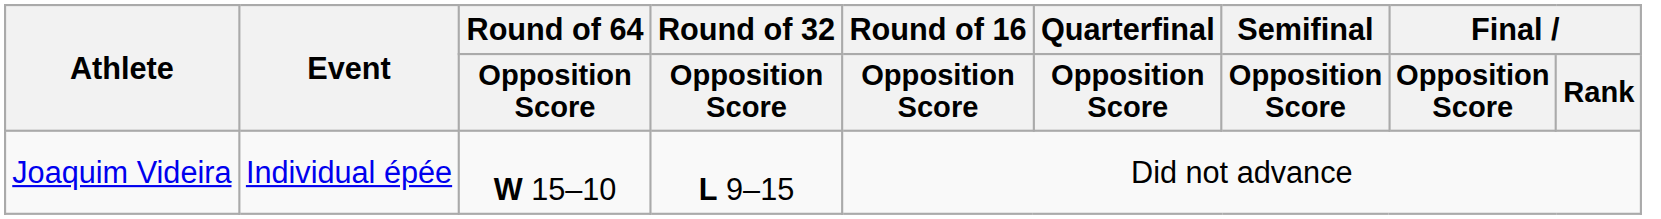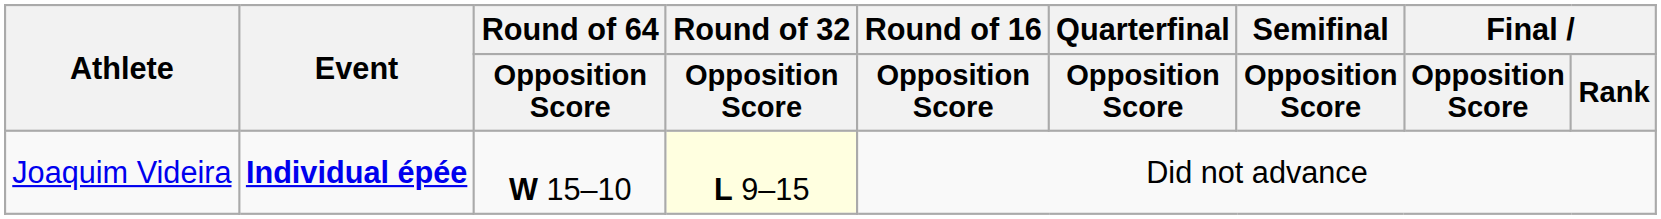(349, 173) normal -> (357, 173) bold
(747, 190) no background -> (762, 190) lightyellow background
